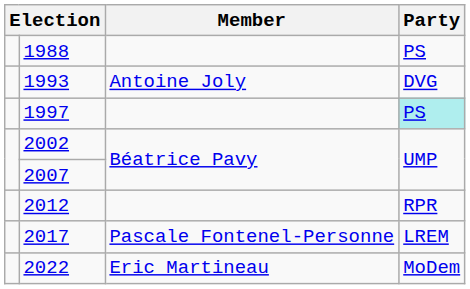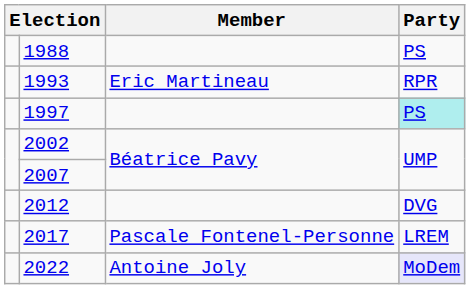(178, 82) Antoine Joly -> (189, 82) Eric Martineau
(420, 82) DVG -> (420, 82) RPR
(420, 206) RPR -> (420, 206) DVG
(189, 268) Eric Martineau -> (178, 268) Antoine Joly
(432, 268) no background -> (432, 268) lavender background
